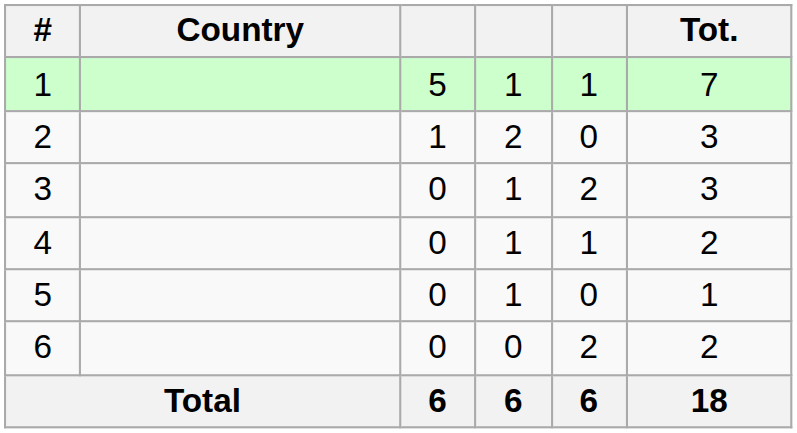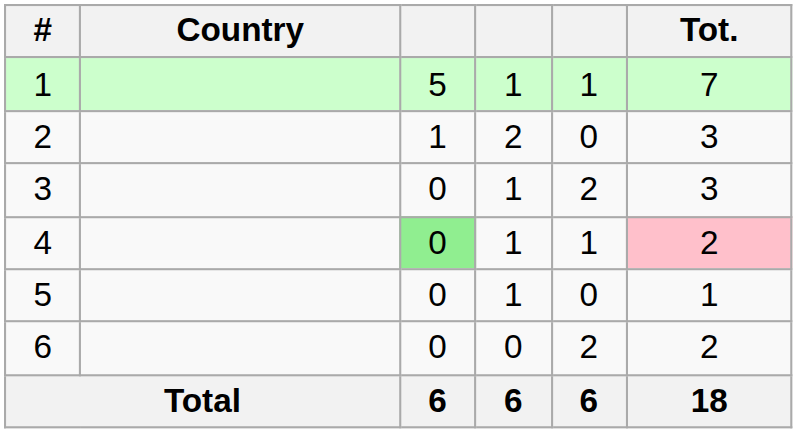(438, 242) no background -> (438, 242) lightgreen background
(709, 242) no background -> (709, 242) pink background
